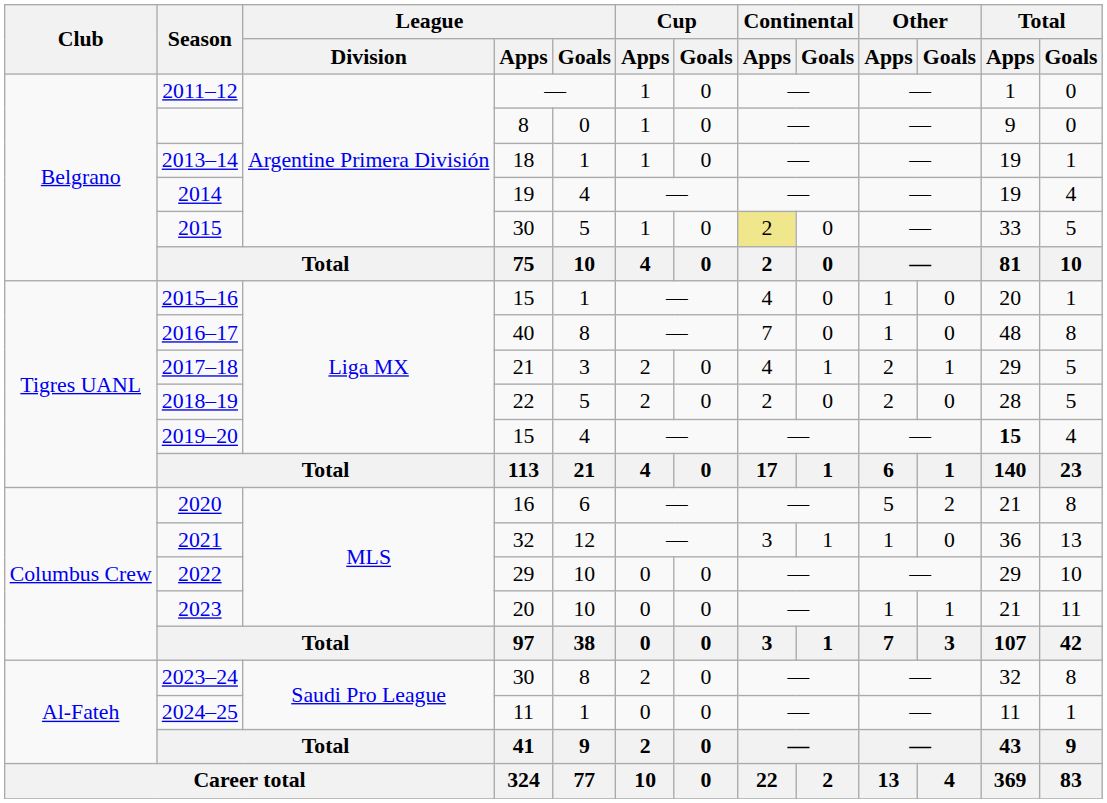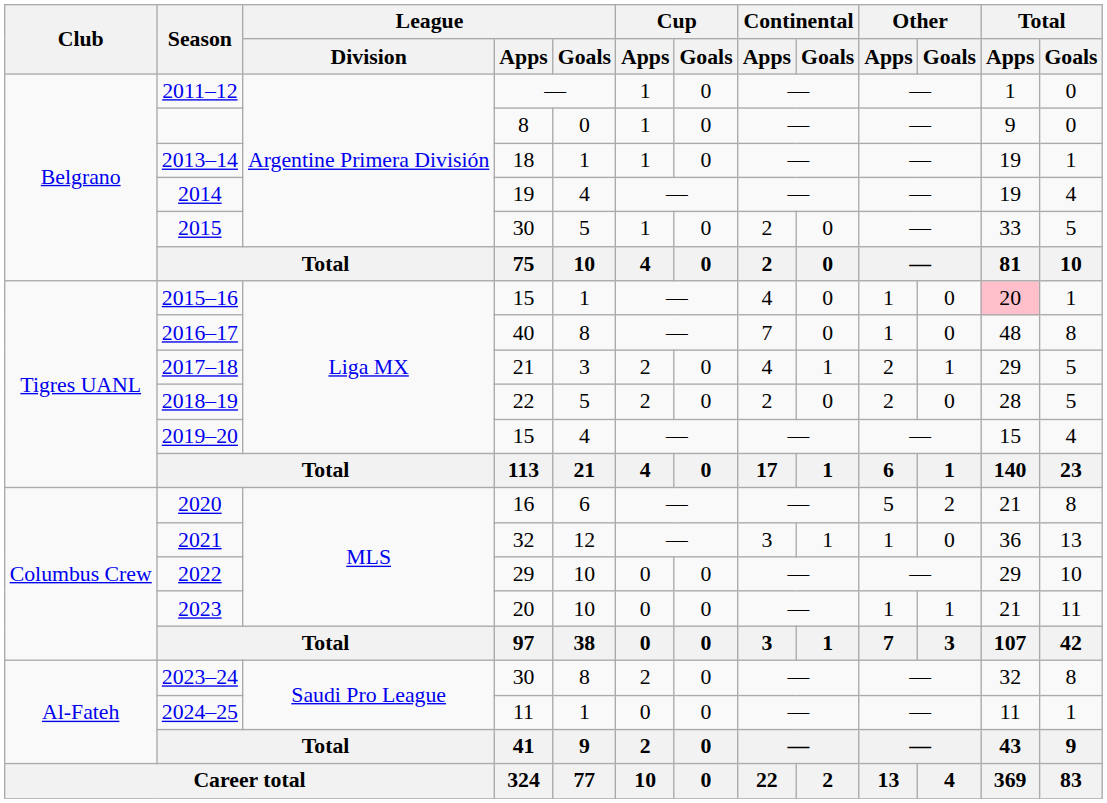(767, 228) khaki background -> (767, 228) no background
(1010, 297) no background -> (1010, 297) pink background
(1010, 435) bold -> (1010, 435) normal
